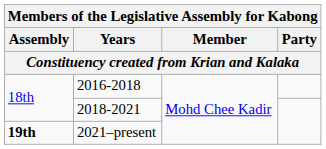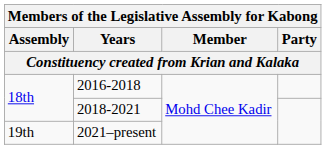(22, 132) bold -> (21, 132) normal
